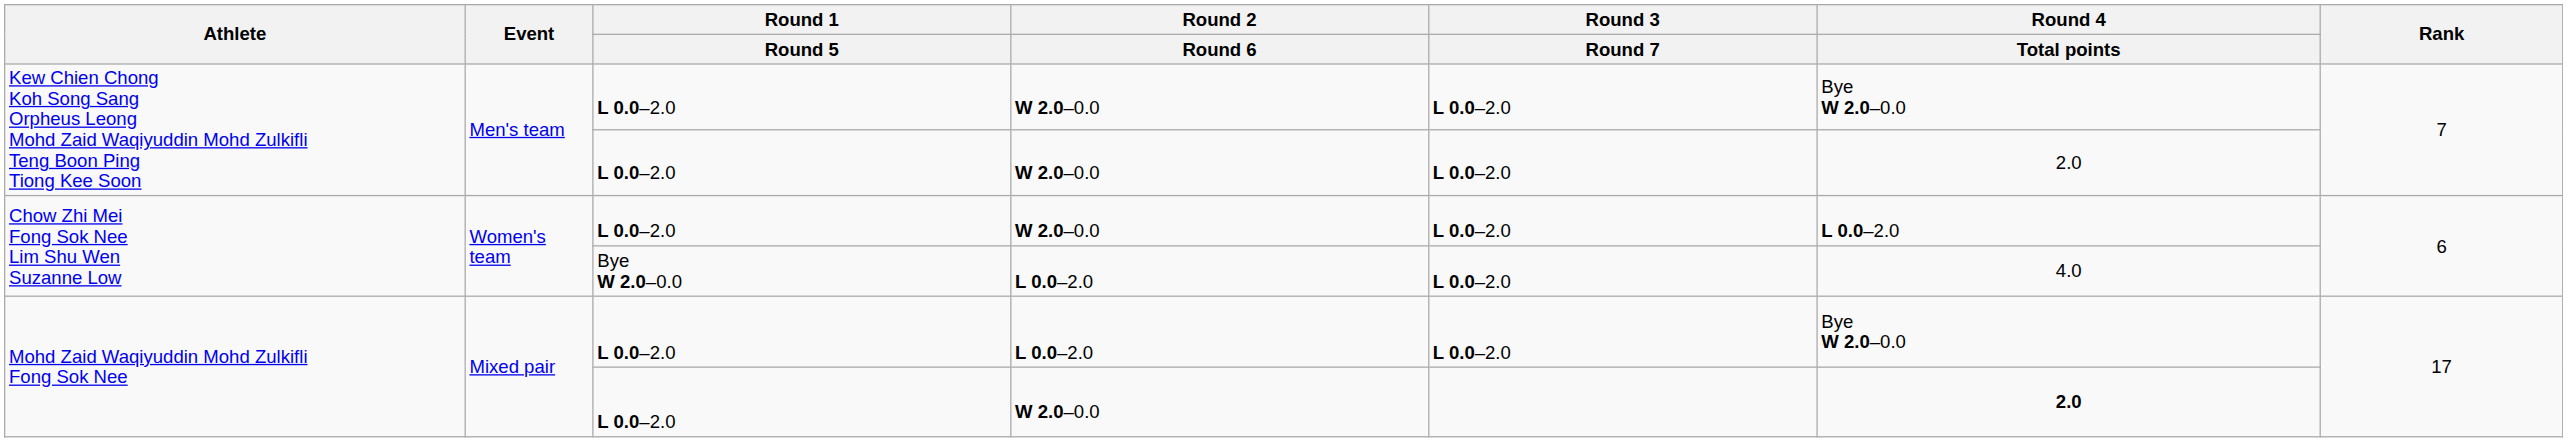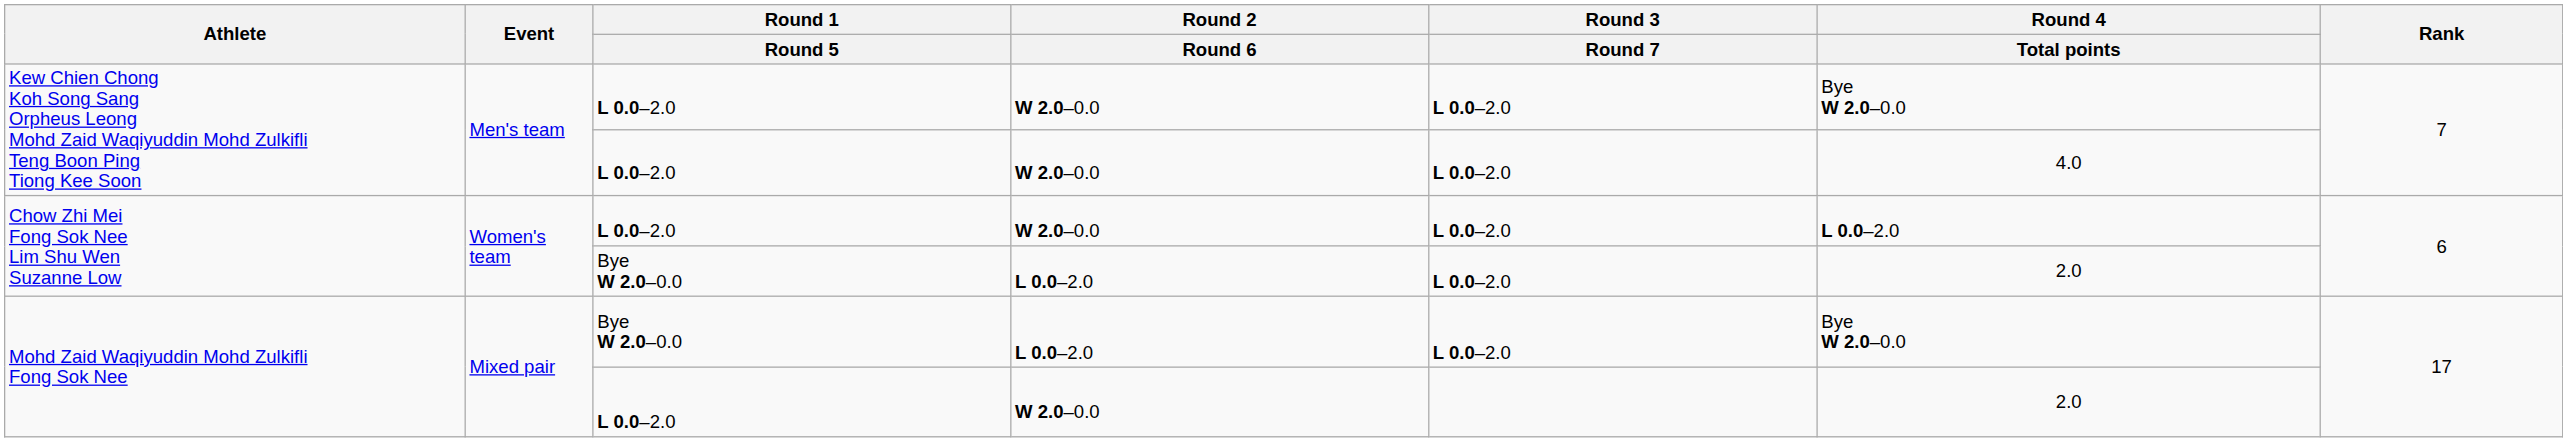(2069, 163) 2.0 -> (2069, 163) 4.0
(2069, 271) 4.0 -> (2069, 271) 2.0
(636, 352) L 0.0–2.0 -> (640, 332) Bye W 2.0–0.0
(2069, 402) bold -> (2069, 402) normal
